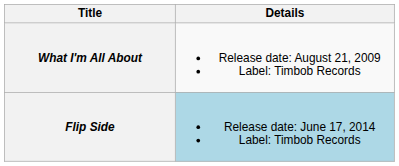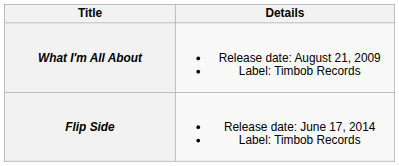(285, 133) lightblue background -> (285, 133) no background
